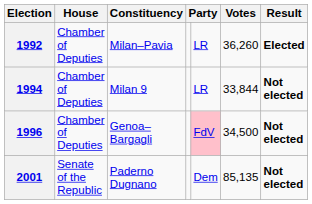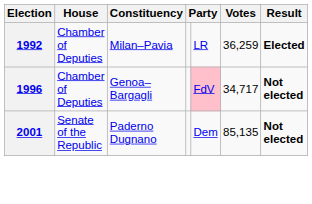(241, 44) 36,260 -> (241, 44) 36,259
- row: (29, 89)
(241, 133) 34,500 -> (241, 89) 34,717
